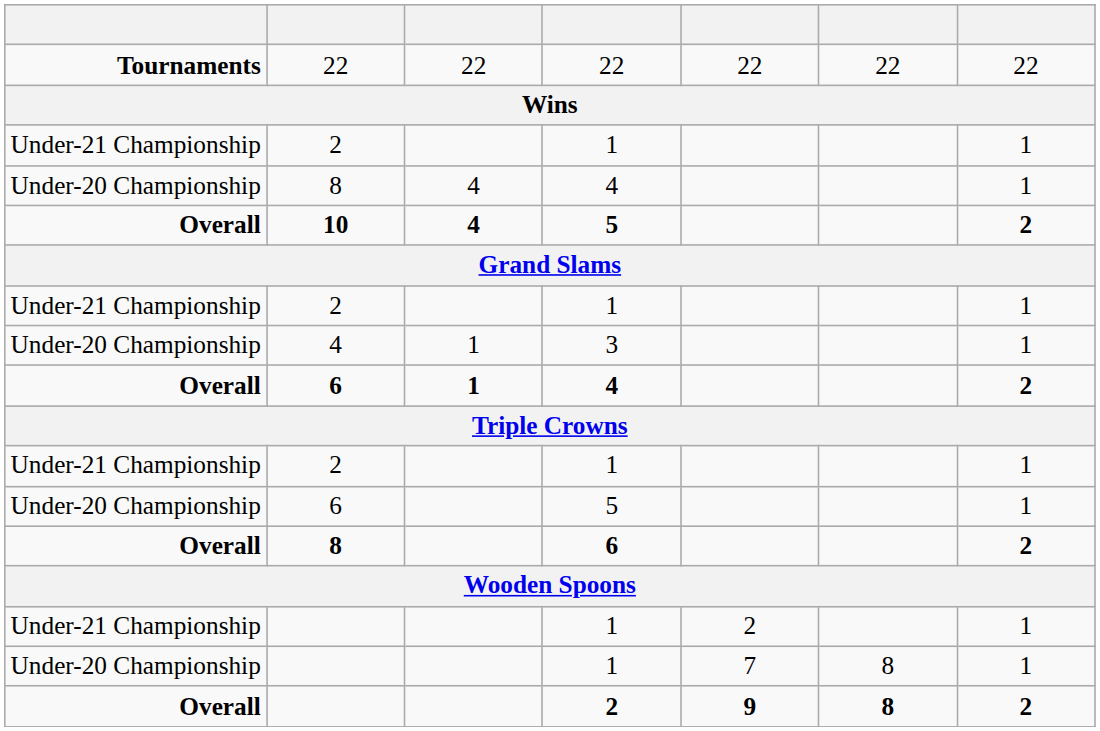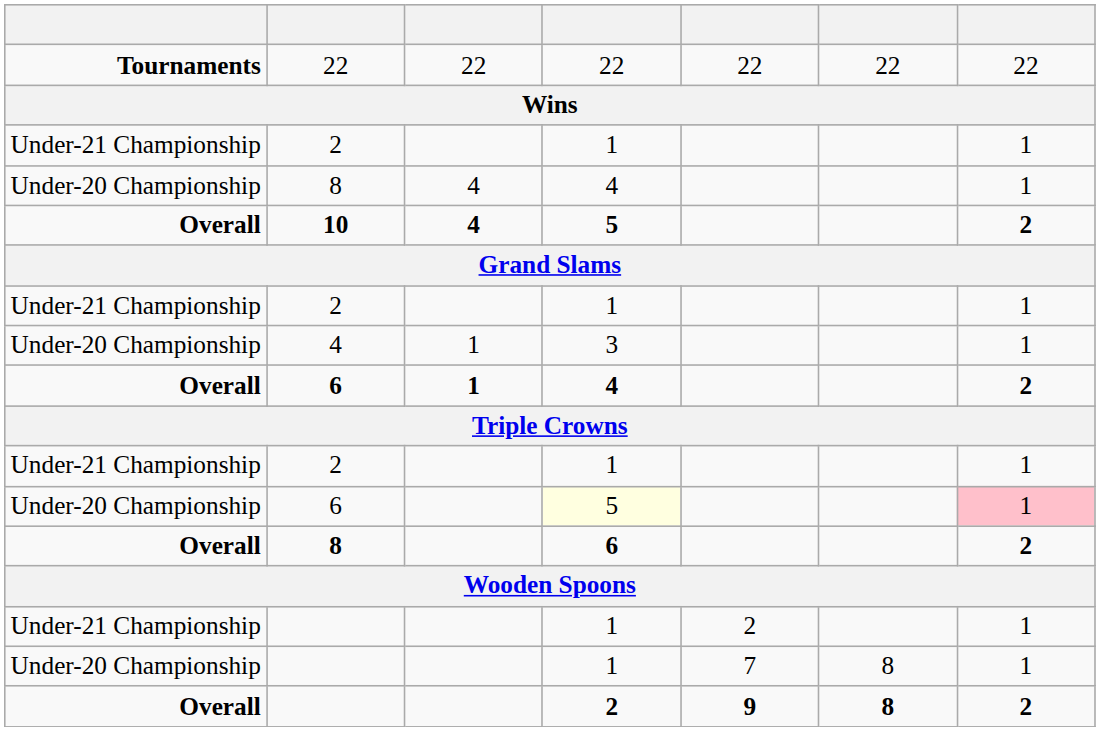(612, 505) no background -> (612, 505) lightyellow background
(1026, 505) no background -> (1026, 505) pink background
